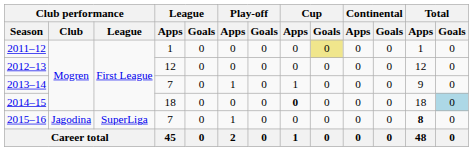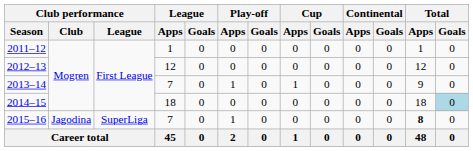(327, 48) khaki background -> (327, 48) no background
(295, 102) bold -> (295, 102) normal
